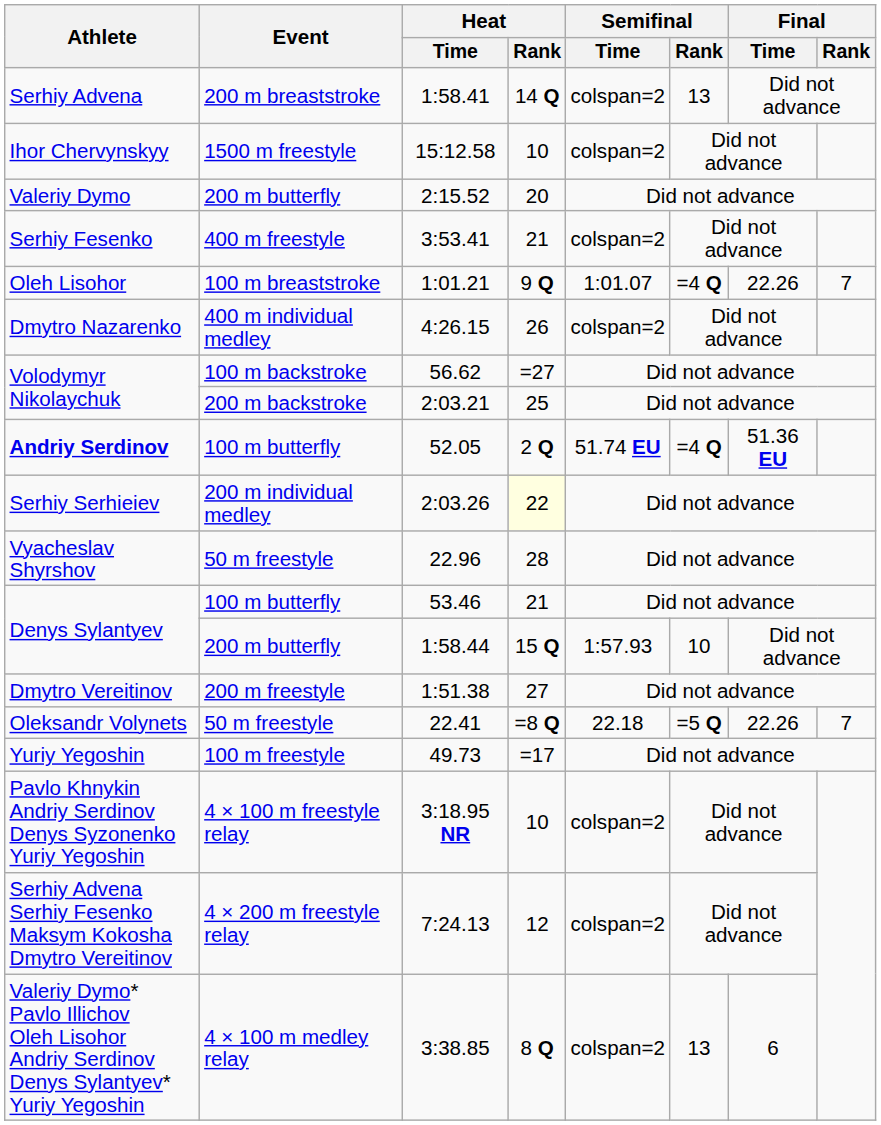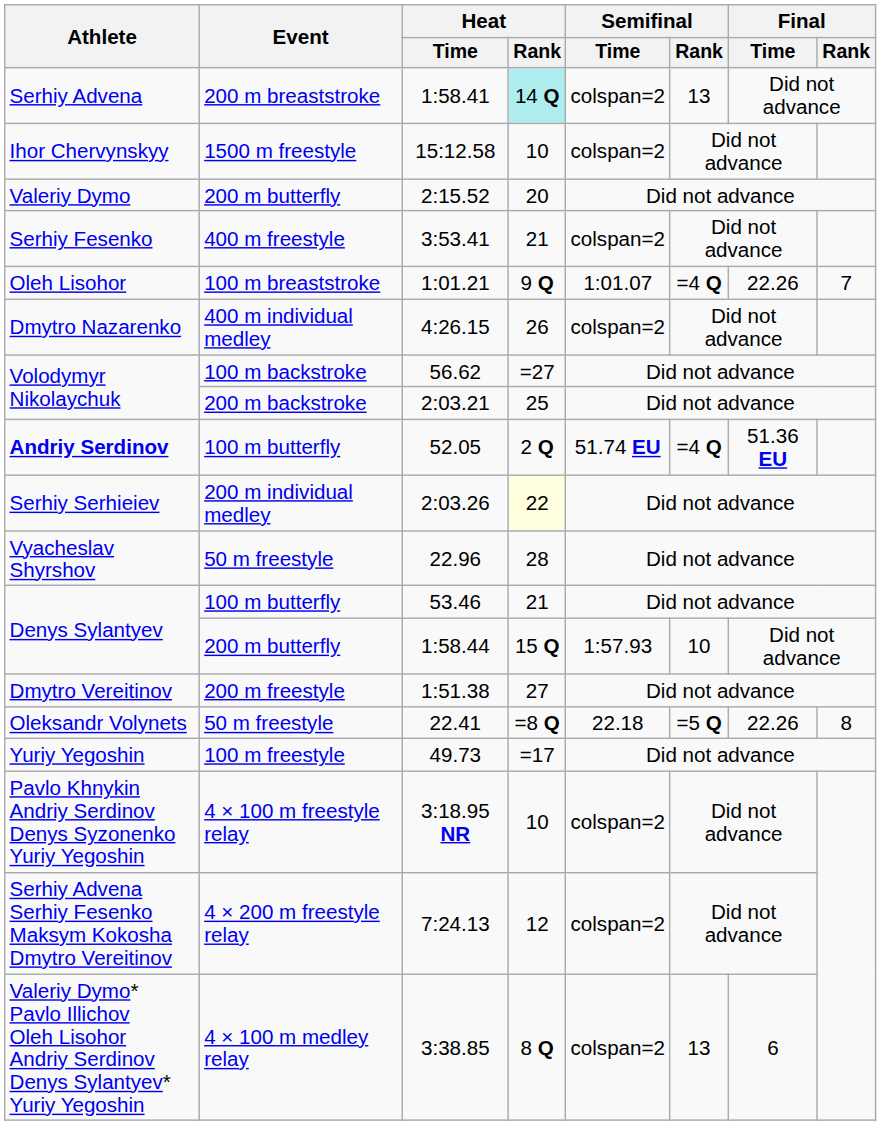(537, 96) no background -> (537, 96) paleturquoise background
(846, 723) 7 -> (846, 723) 8
